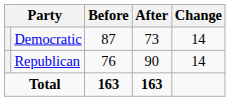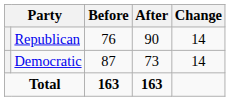rows swapped: (47, 61) <-> (48, 38)
